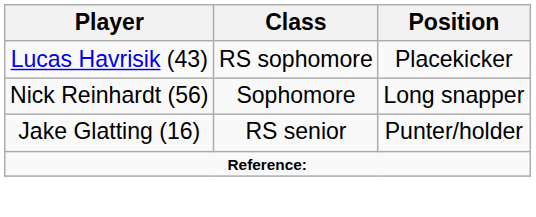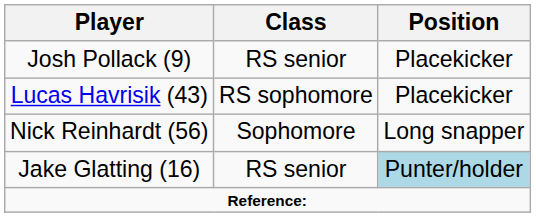+ row: (109, 59)
(454, 132) no background -> (454, 168) lightblue background
